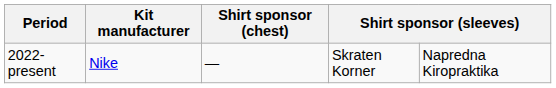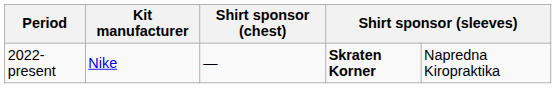(357, 63) normal -> (355, 63) bold
